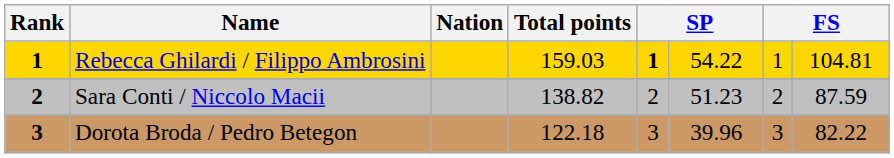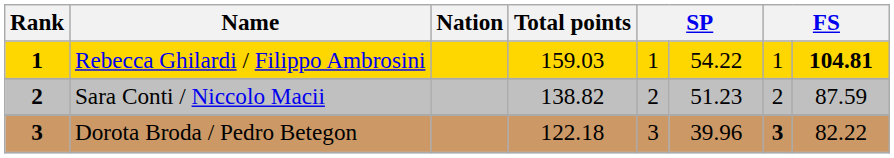(653, 59) bold -> (653, 59) normal
(841, 59) normal -> (841, 59) bold
(778, 133) normal -> (778, 133) bold
